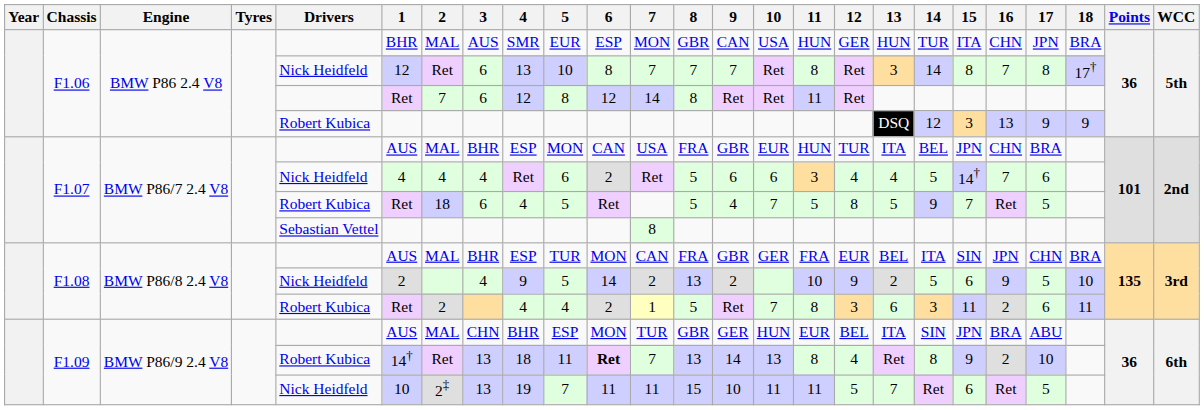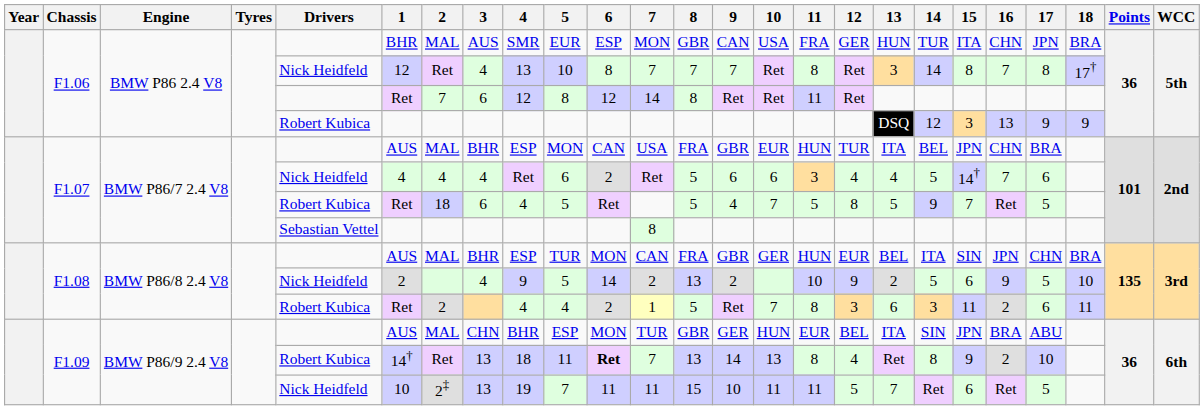(814, 42) HUN -> (814, 42) FRA
(483, 70) 6 -> (483, 70) 4
(814, 255) FRA -> (814, 255) HUN
